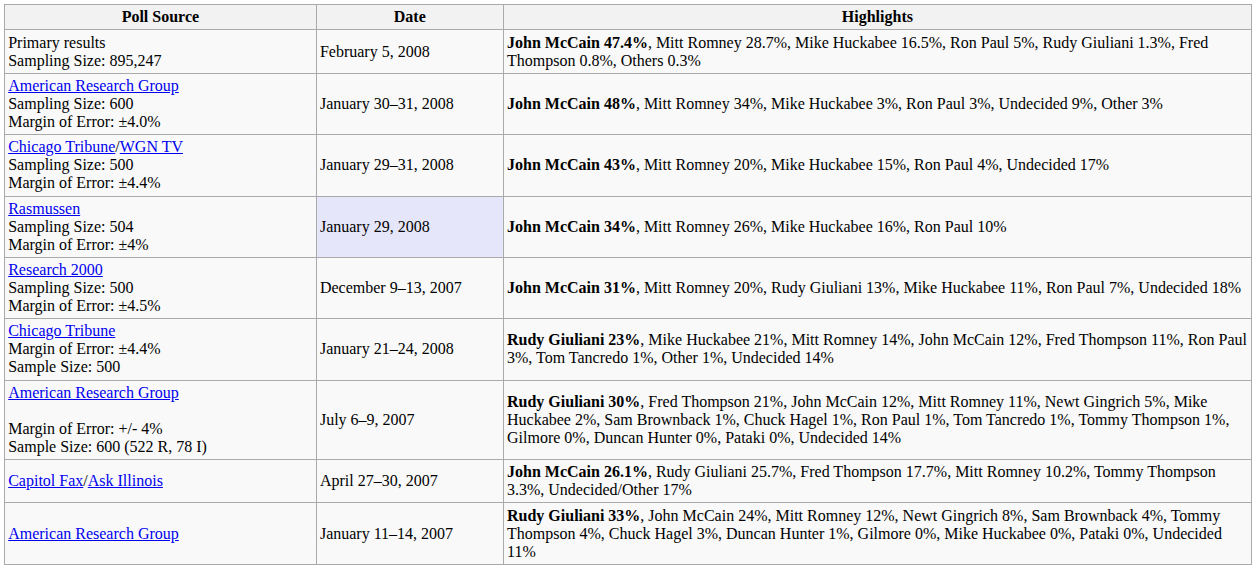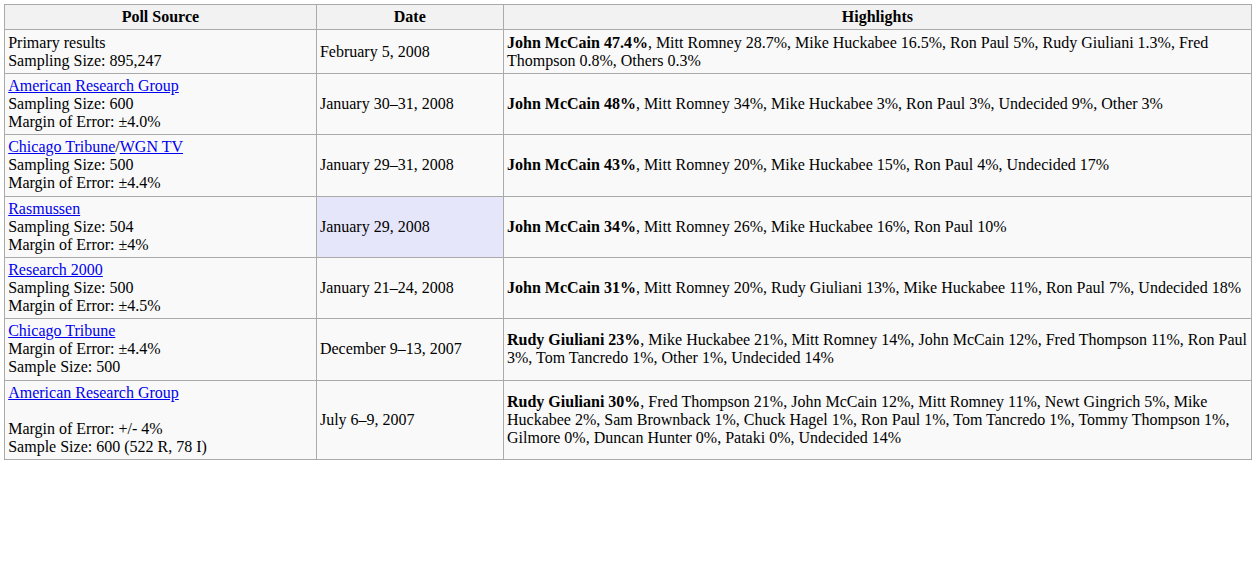(391, 288) December 9–13, 2007 -> (387, 288) January 21–24, 2008
(387, 349) January 21–24, 2008 -> (391, 349) December 9–13, 2007
- row: (86, 481)
- row: (93, 533)
